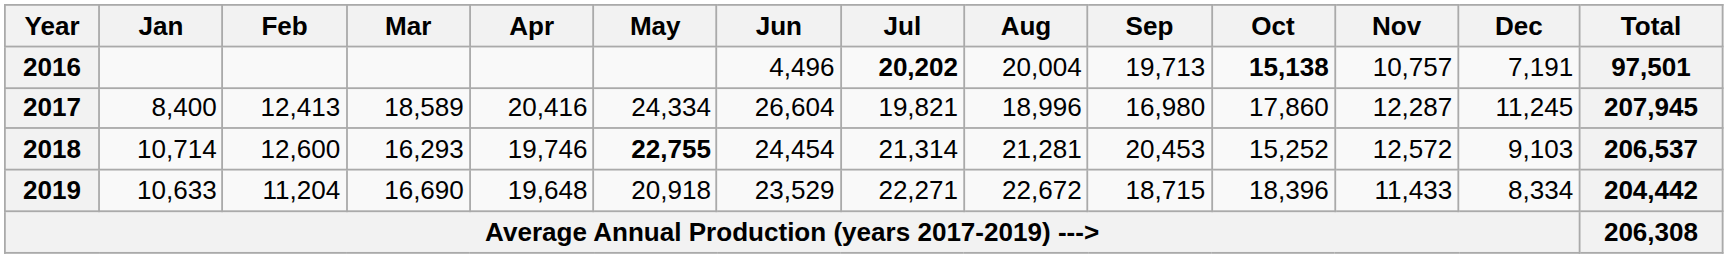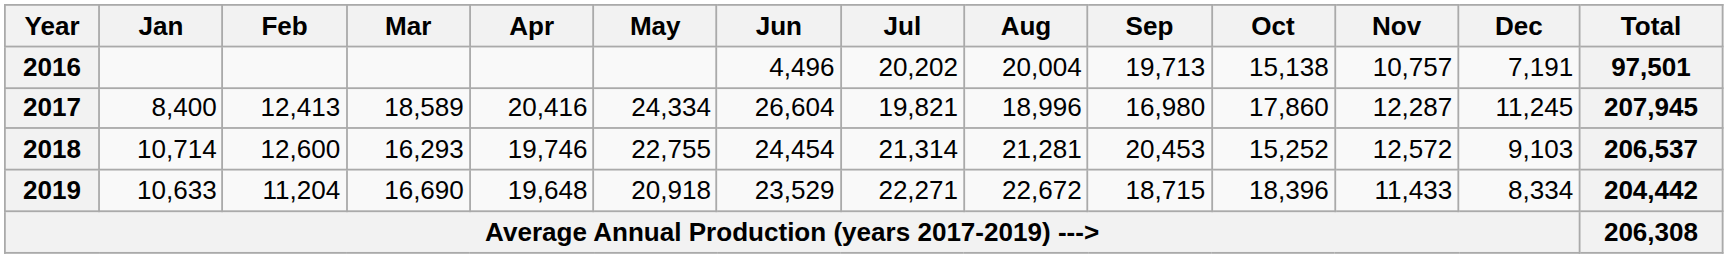(918, 67) bold -> (918, 67) normal
(1289, 67) bold -> (1289, 67) normal
(671, 149) bold -> (671, 149) normal
